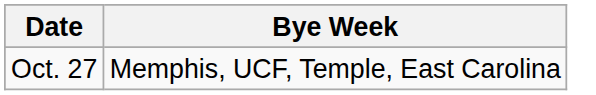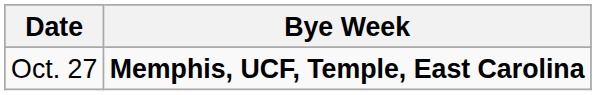(335, 69) normal -> (347, 69) bold
